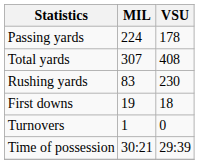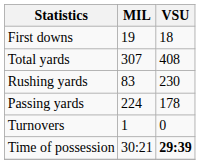rows swapped: (40, 103) <-> (46, 37)
(175, 147) normal -> (175, 147) bold
